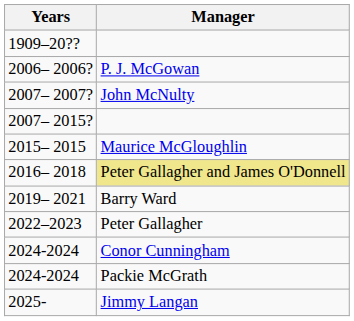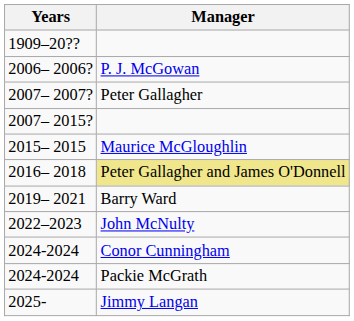(147, 95) John McNulty -> (152, 95) Peter Gallagher
(152, 224) Peter Gallagher -> (147, 224) John McNulty
